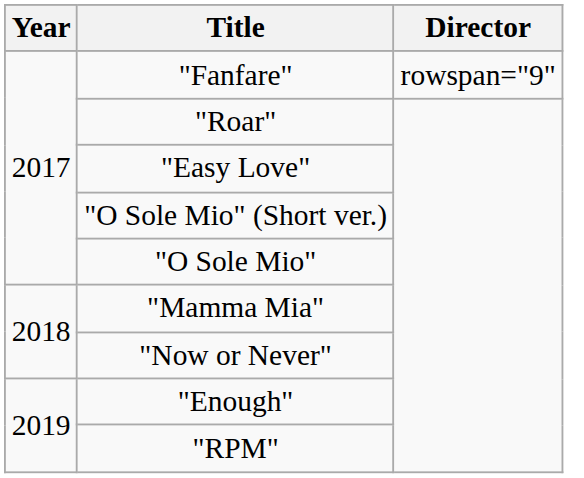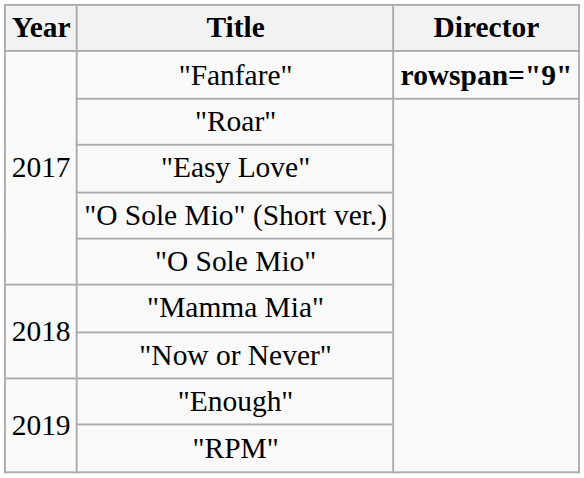(478, 74) normal -> (486, 74) bold
